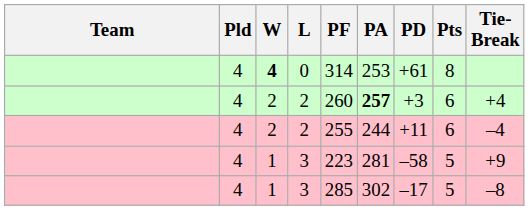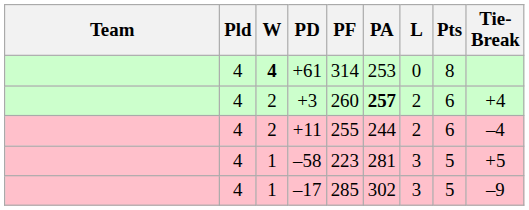columns swapped: (304, 30) <-> (414, 30)
(495, 160) +9 -> (495, 160) +5
(495, 190) –8 -> (495, 190) –9
